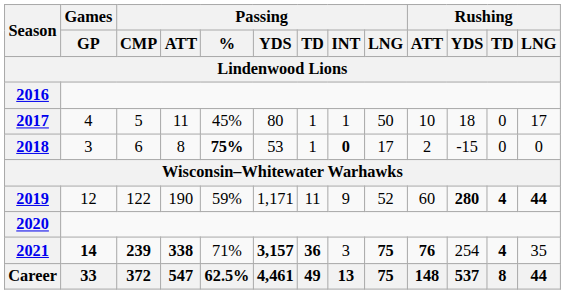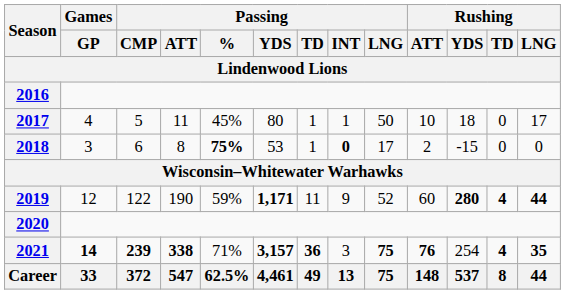(275, 198) normal -> (275, 198) bold
(539, 250) normal -> (539, 250) bold
